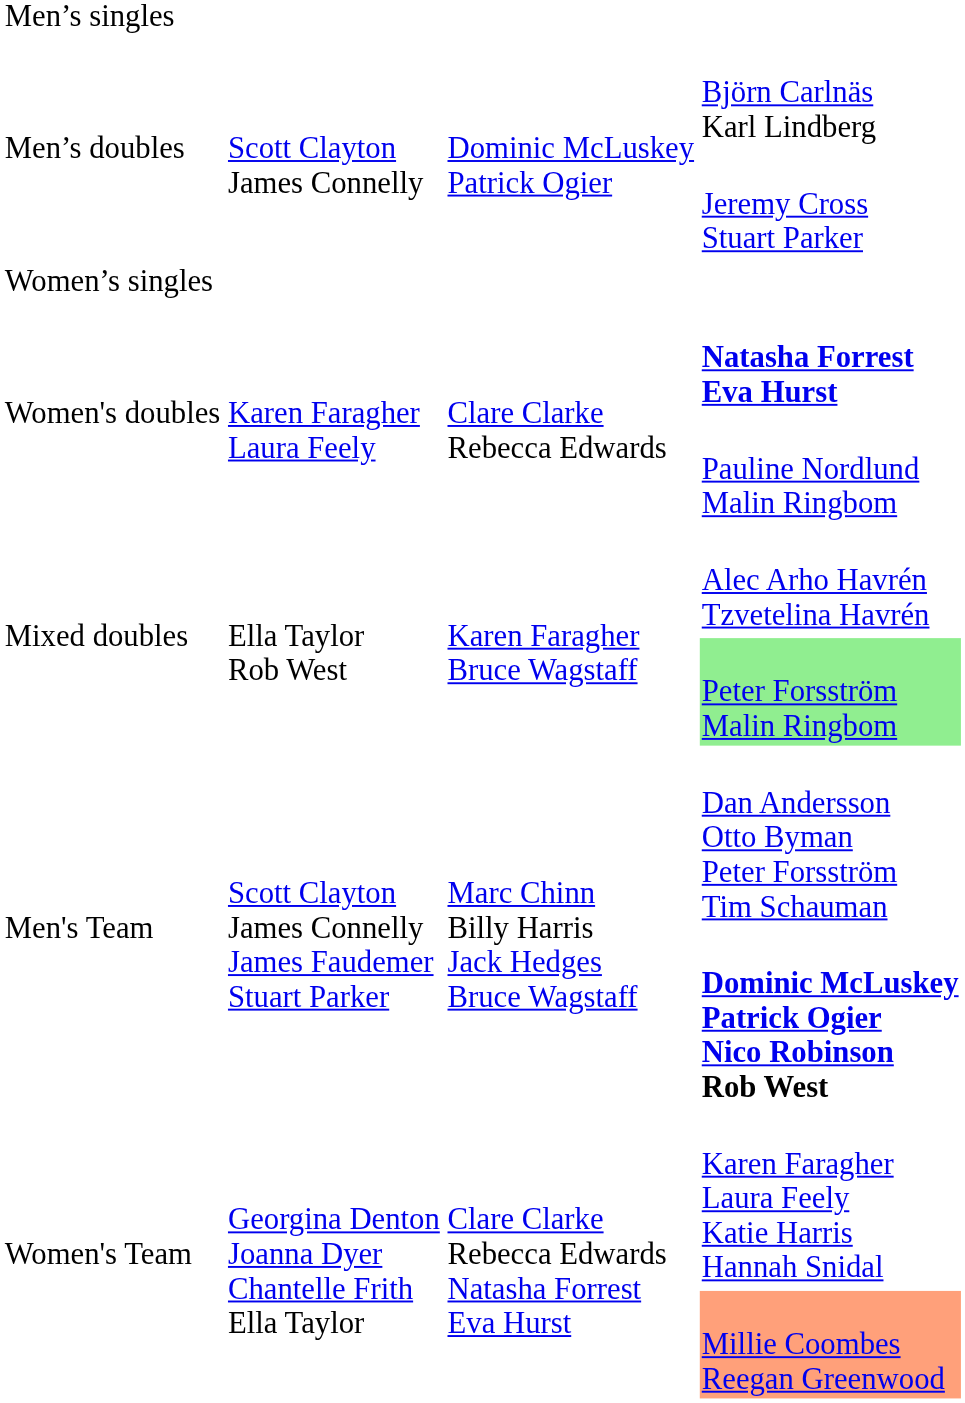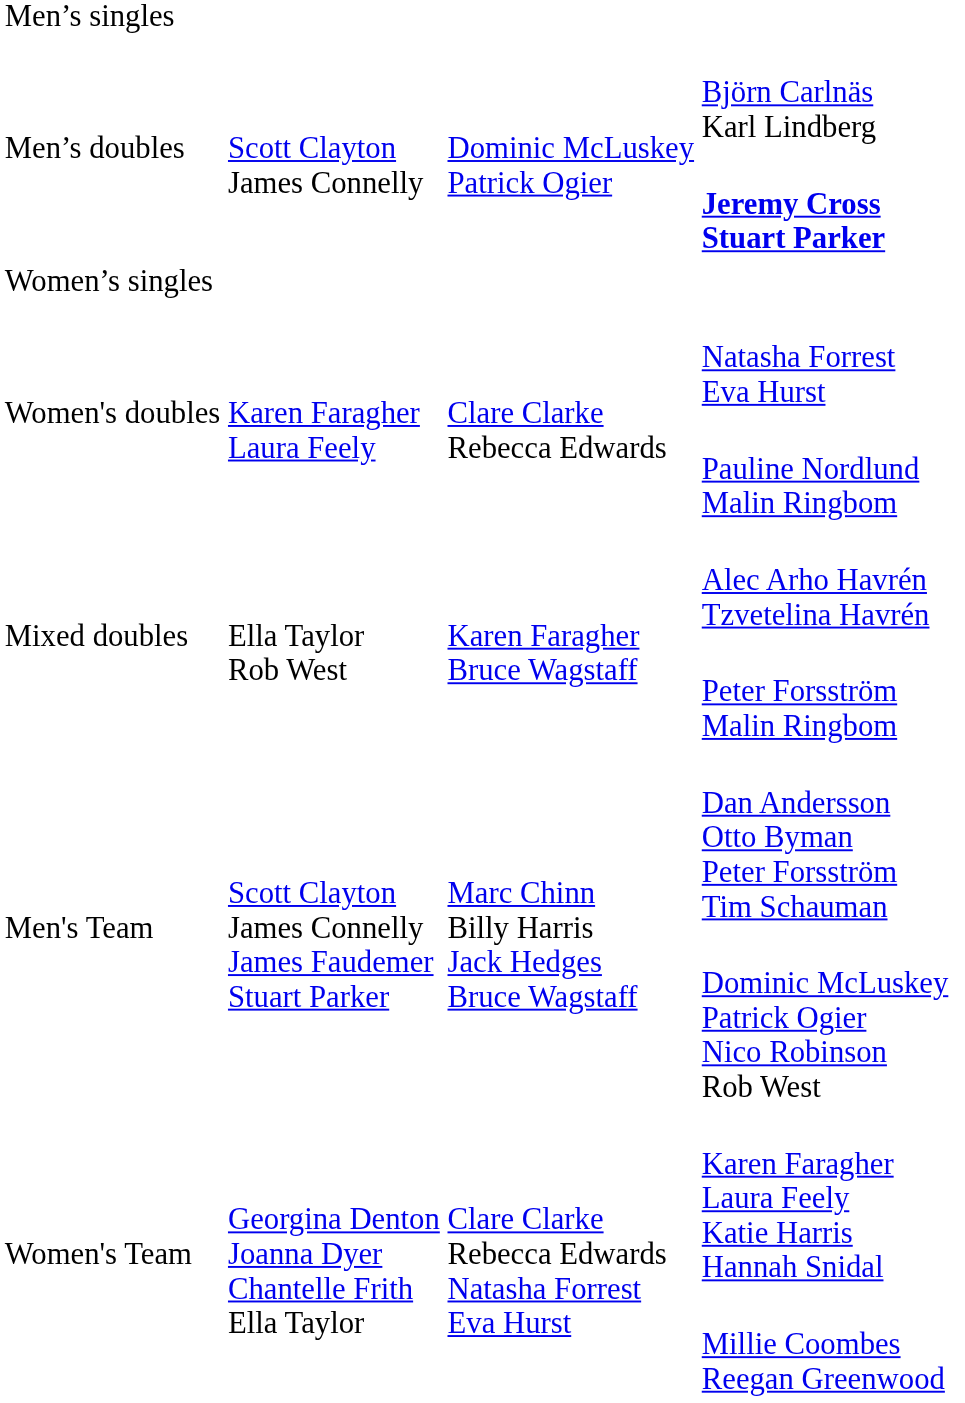(785, 221) normal -> (793, 221) bold
(808, 374) bold -> (799, 374) normal
(799, 708) lightgreen background -> (799, 708) no background
(830, 1035) bold -> (825, 1035) normal
(823, 1361) lightsalmon background -> (823, 1361) no background
